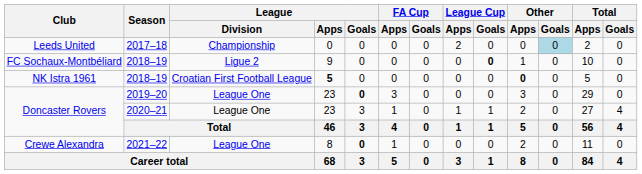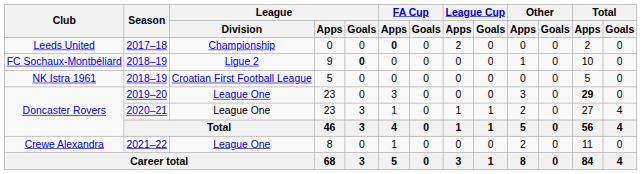(394, 45) normal -> (394, 45) bold
(555, 45) lightblue background -> (555, 45) no background
(362, 62) normal -> (362, 62) bold
(491, 62) bold -> (491, 62) normal
(330, 78) bold -> (330, 78) normal
(523, 78) bold -> (523, 78) normal
(362, 95) bold -> (362, 95) normal
(587, 95) normal -> (587, 95) bold
(362, 144) bold -> (362, 144) normal
